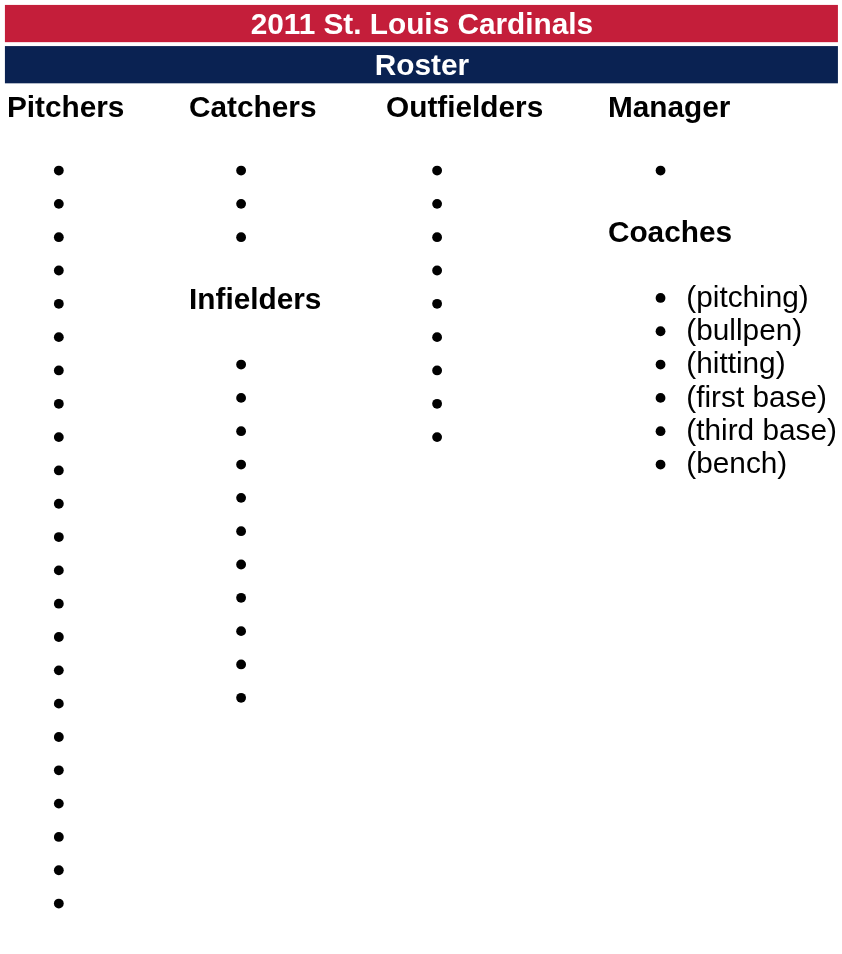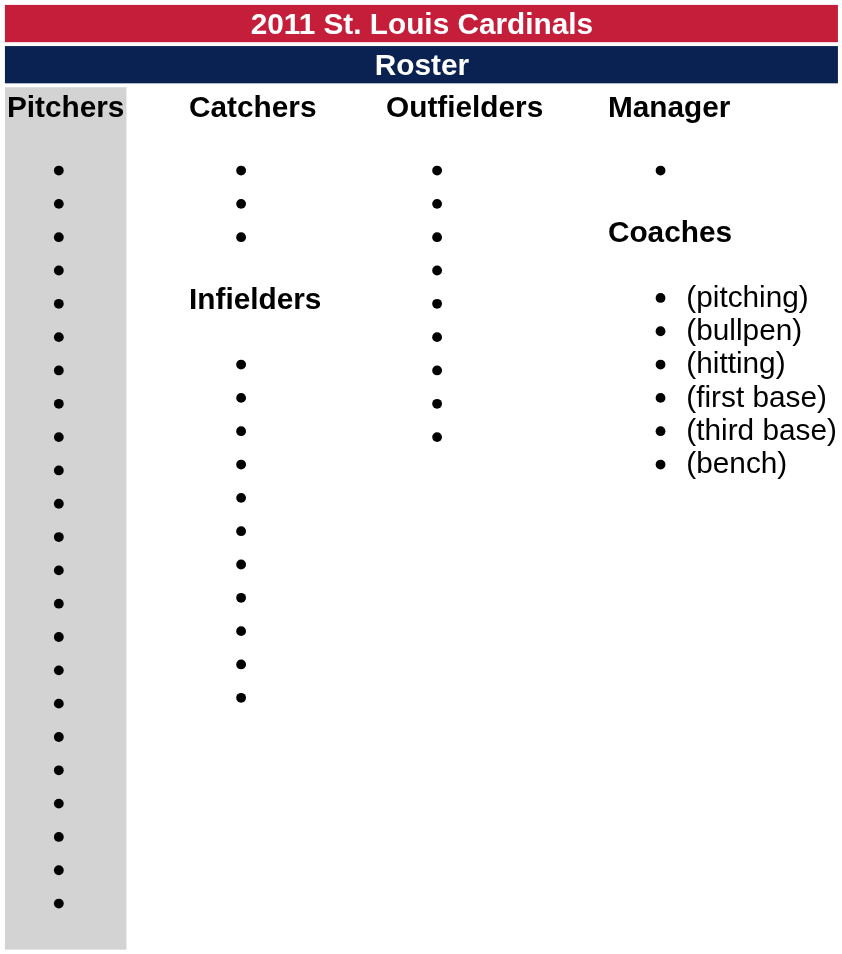(66, 504) no background -> (66, 504) lightgrey background
